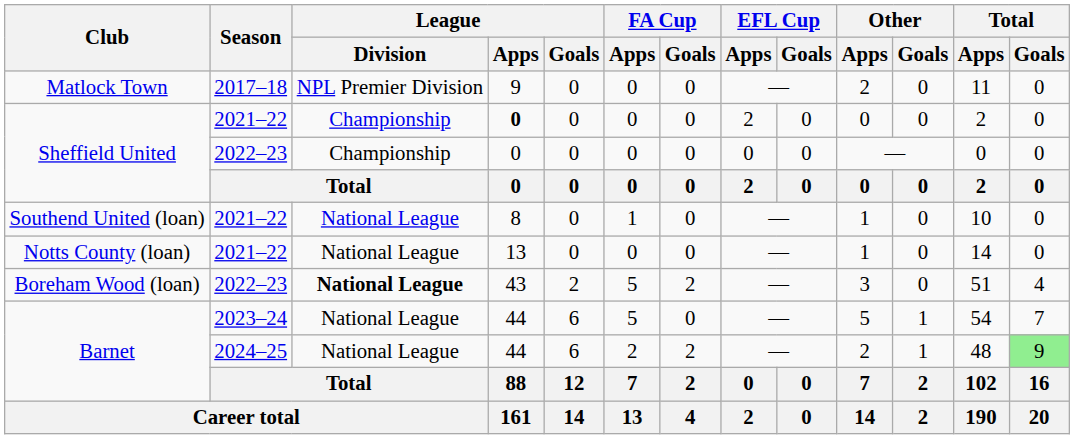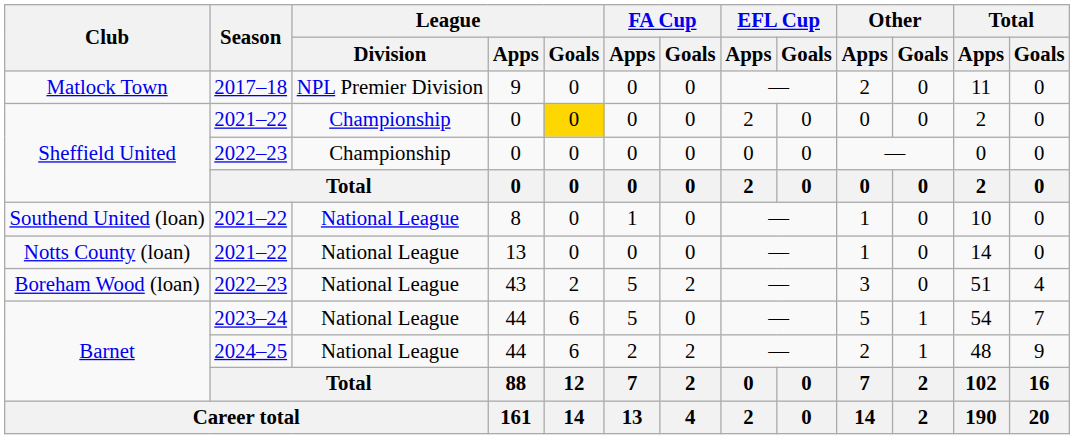(516, 119) bold -> (516, 119) normal
(574, 119) no background -> (574, 119) gold background
(390, 284) bold -> (390, 284) normal
(1039, 350) lightgreen background -> (1039, 350) no background
